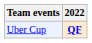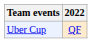(75, 29) bold -> (75, 29) normal
